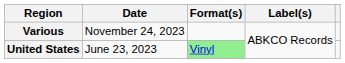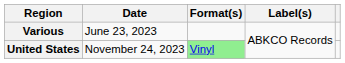(135, 31) November 24, 2023 -> (121, 31) June 23, 2023
(121, 49) June 23, 2023 -> (135, 49) November 24, 2023
